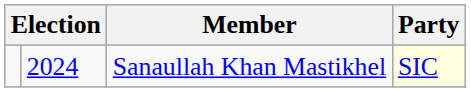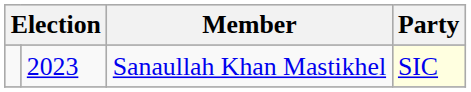(53, 65) 2024 -> (53, 65) 2023
